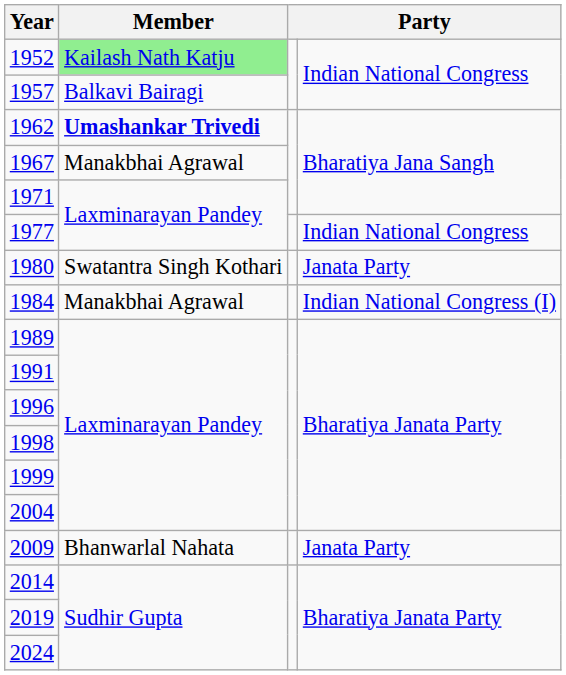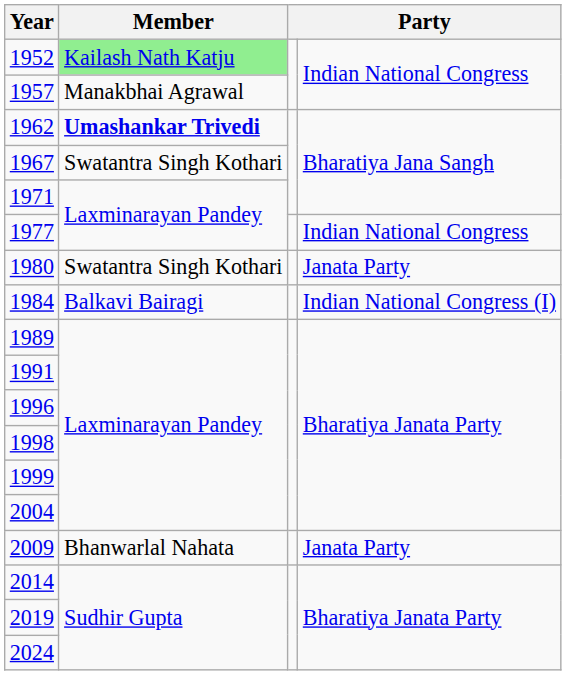(134, 92) Balkavi Bairagi -> (154, 92) Manakbhai Agrawal
(154, 162) Manakbhai Agrawal -> (173, 162) Swatantra Singh Kothari
(154, 302) Manakbhai Agrawal -> (134, 302) Balkavi Bairagi
